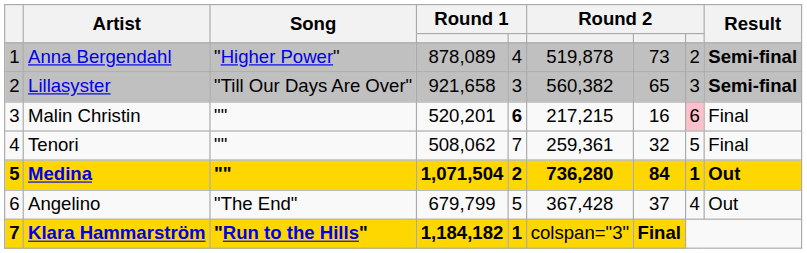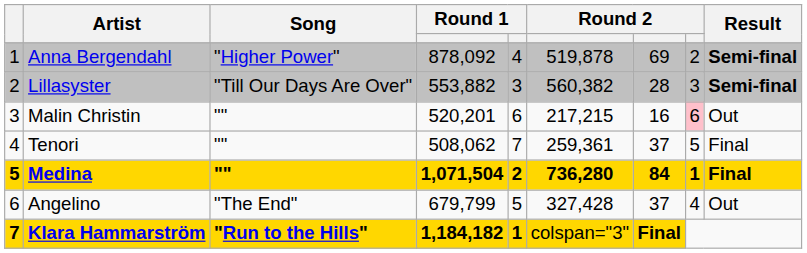(462, 57) 878,089 -> (462, 57) 878,092
(659, 57) 73 -> (659, 57) 69
(462, 86) 921,658 -> (462, 86) 553,882
(659, 86) 65 -> (659, 86) 28
(517, 116) bold -> (517, 116) normal
(728, 116) Final -> (723, 116) Out
(659, 145) 32 -> (659, 145) 37
(724, 174) Out -> (730, 174) Final
(580, 204) 367,428 -> (580, 204) 327,428
